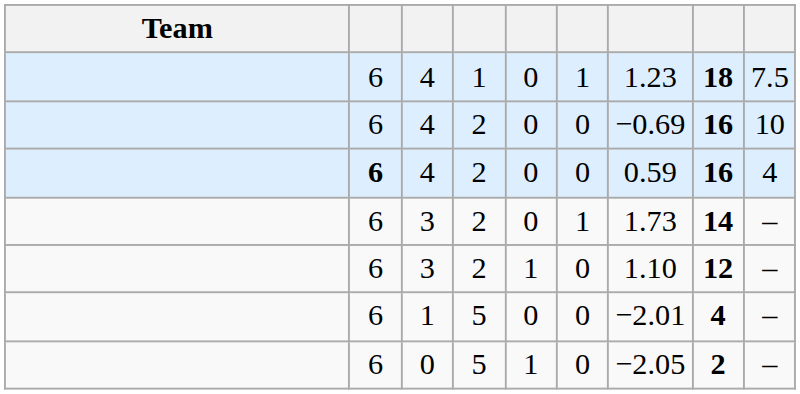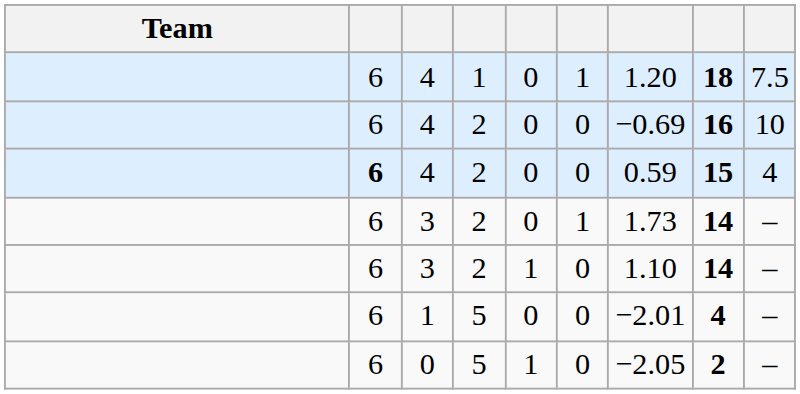(650, 76) 1.23 -> (650, 76) 1.20
(718, 172) 16 -> (718, 172) 15
(718, 268) 12 -> (718, 268) 14
